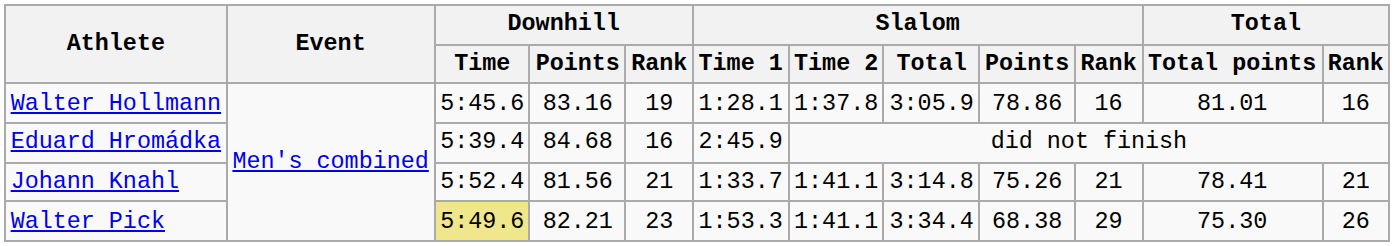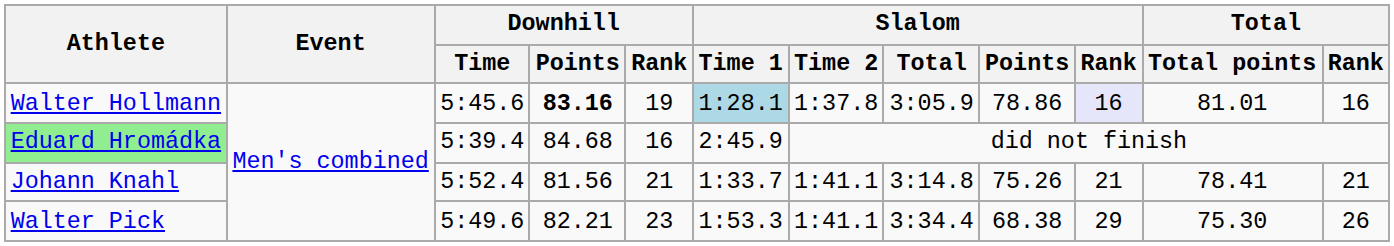(578, 103) normal -> (578, 103) bold
(741, 103) no background -> (741, 103) lightblue background
(1109, 103) no background -> (1109, 103) lavender background
(116, 142) no background -> (116, 142) lightgreen background
(482, 221) khaki background -> (482, 221) no background
